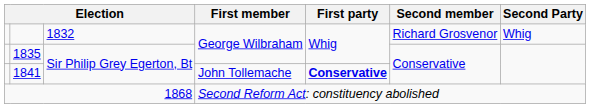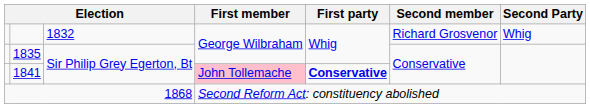(245, 73) no background -> (245, 73) pink background
